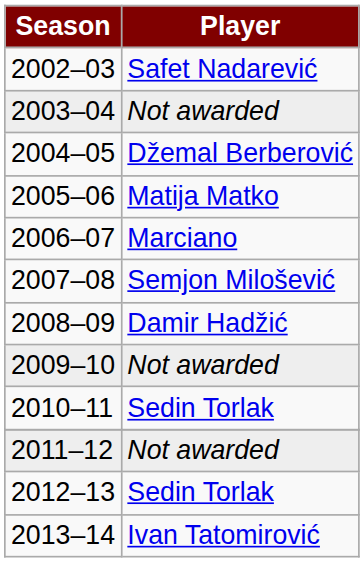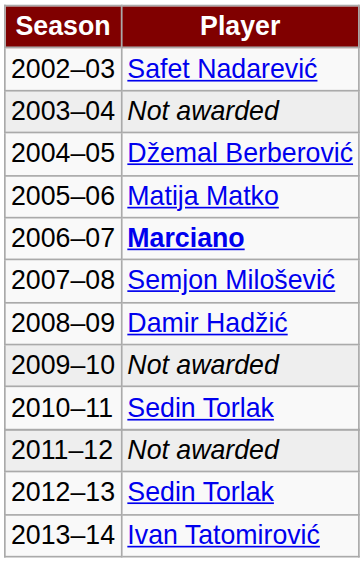(182, 238) normal -> (186, 238) bold
